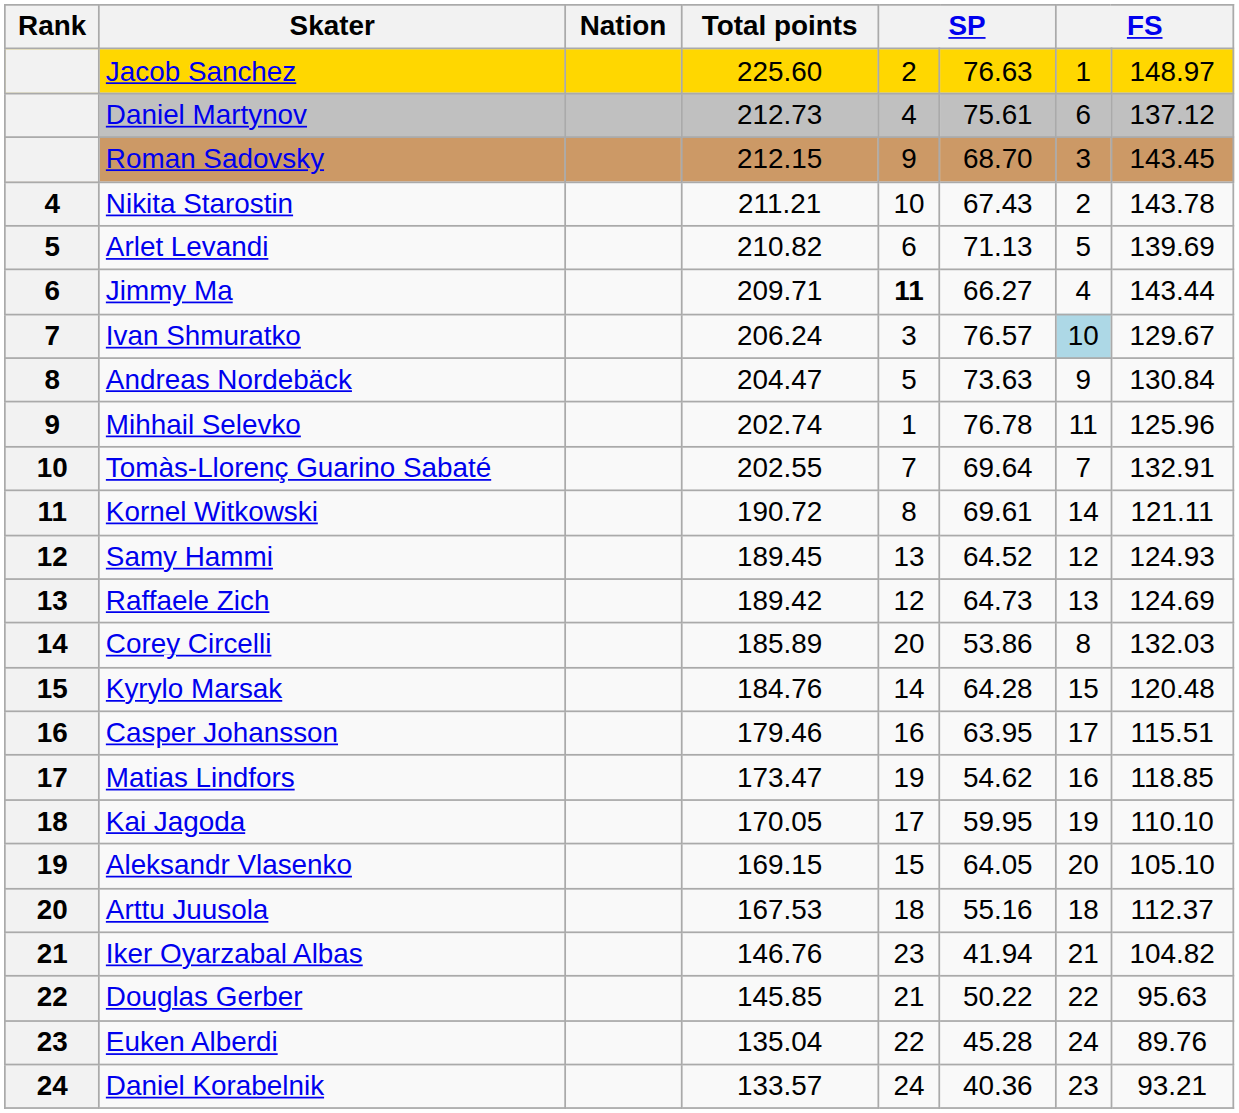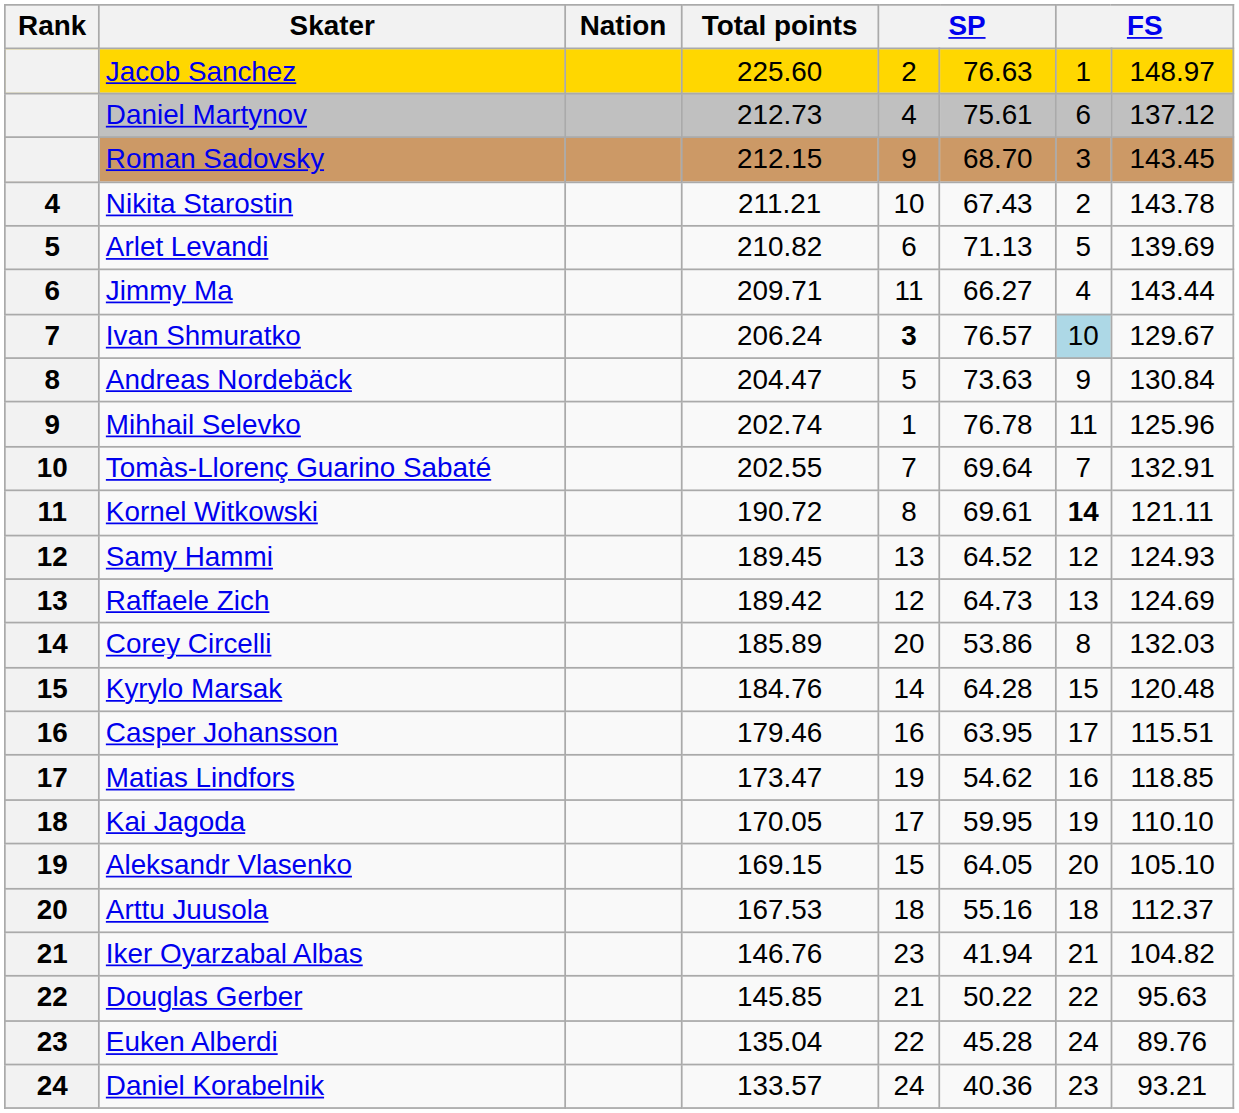(909, 291) bold -> (909, 291) normal
(909, 335) normal -> (909, 335) bold
(1083, 512) normal -> (1083, 512) bold
